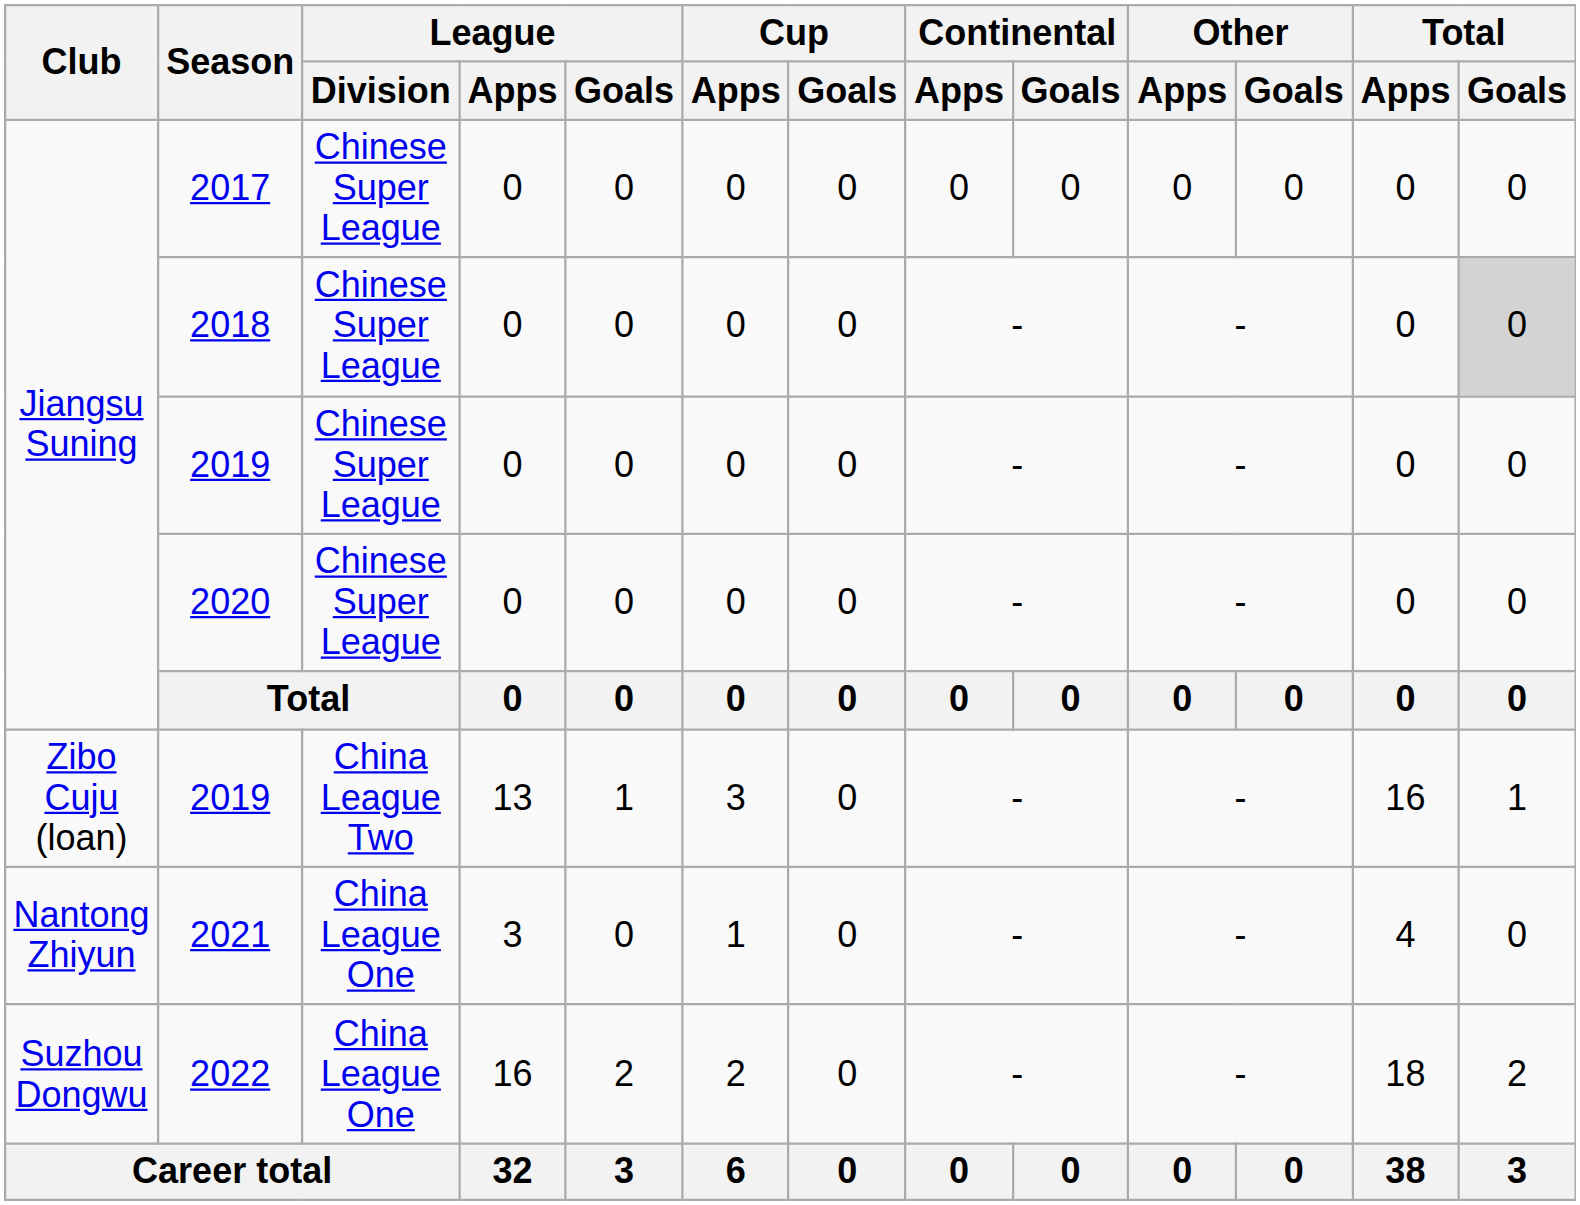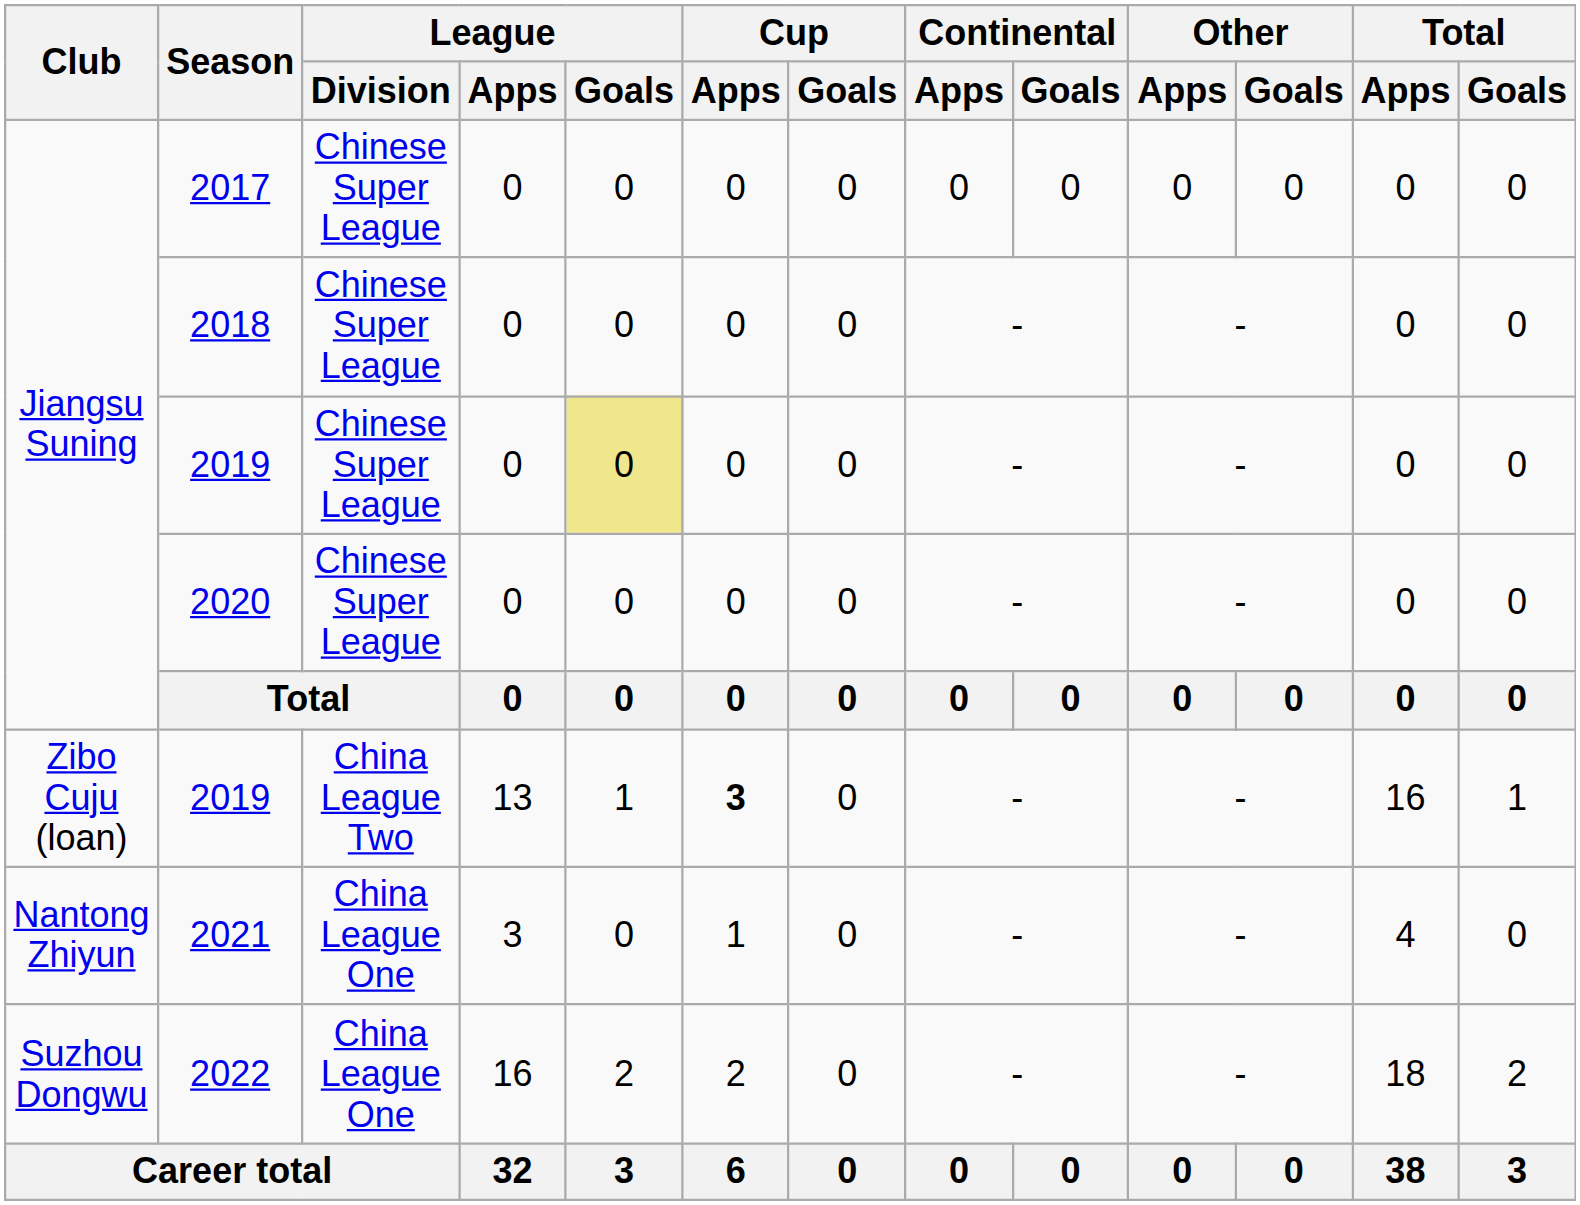(1517, 325) lightgrey background -> (1517, 325) no background
(624, 463) no background -> (624, 463) khaki background
(736, 797) normal -> (736, 797) bold
